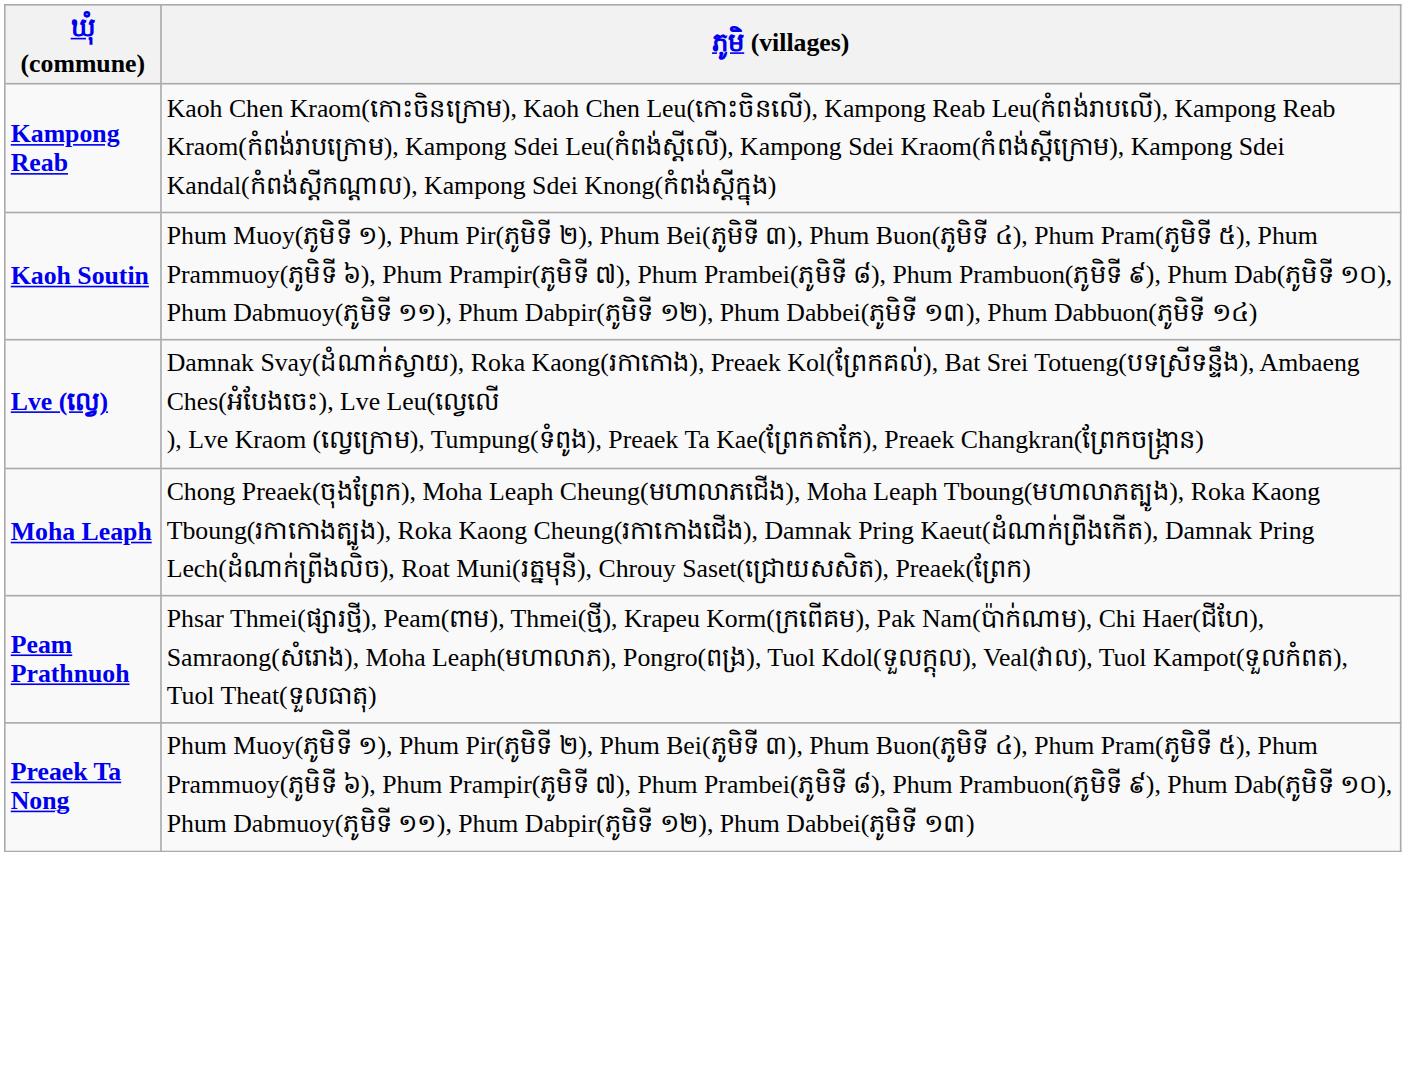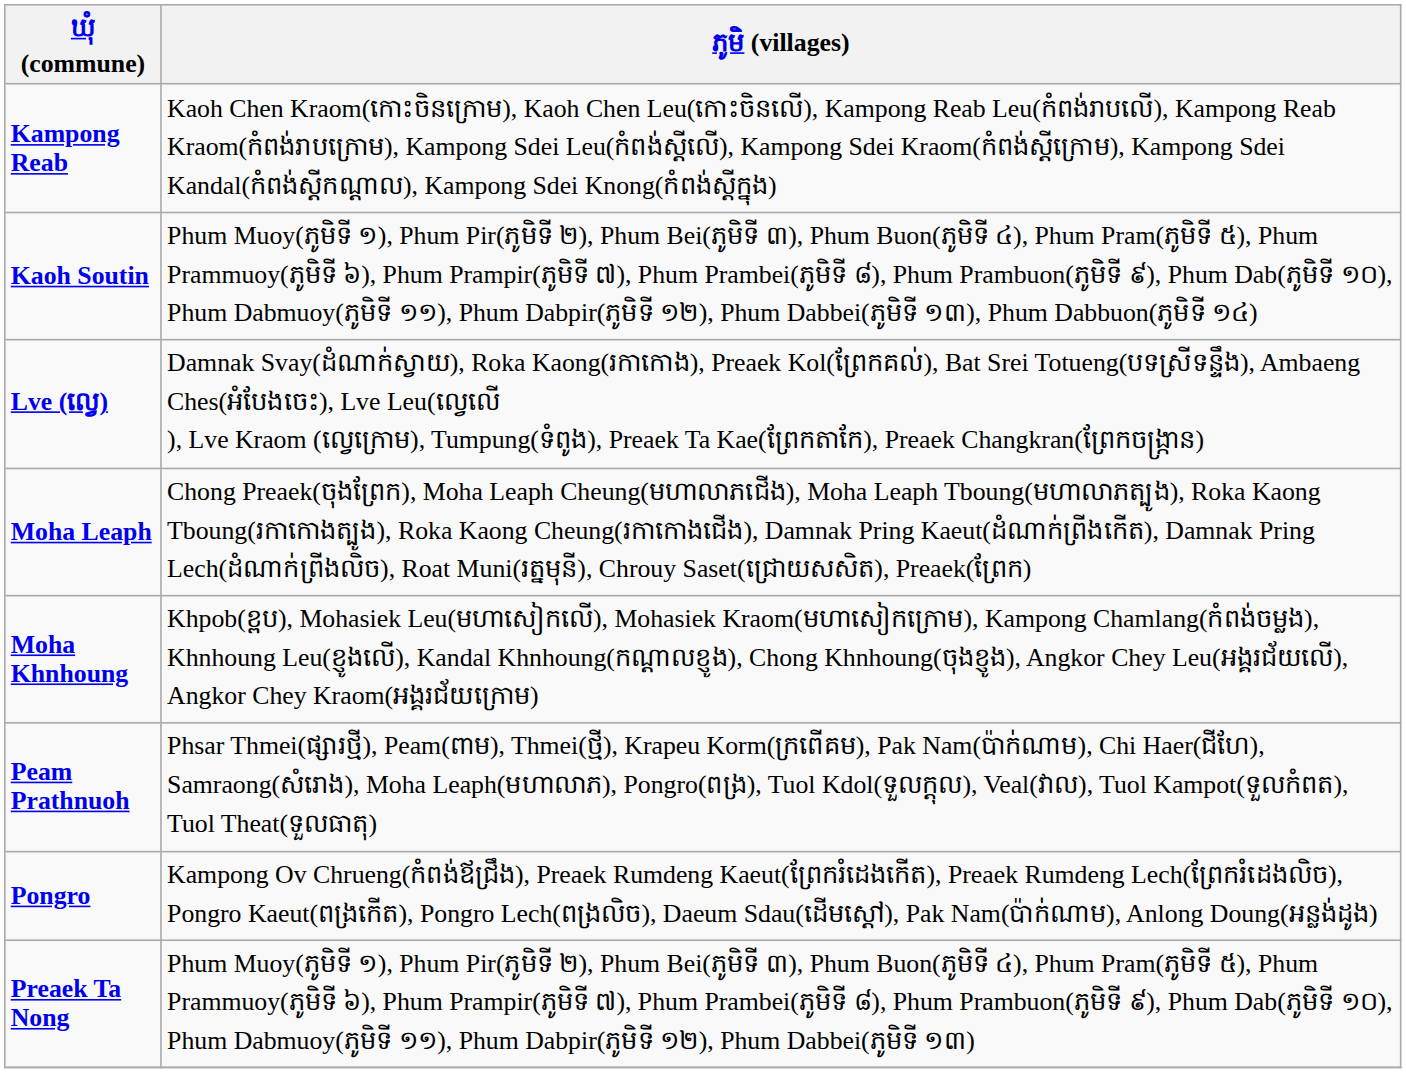+ row: (69, 659)
+ row: (51, 895)
